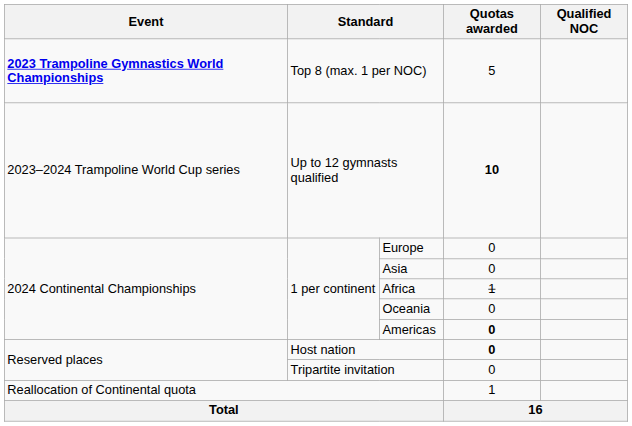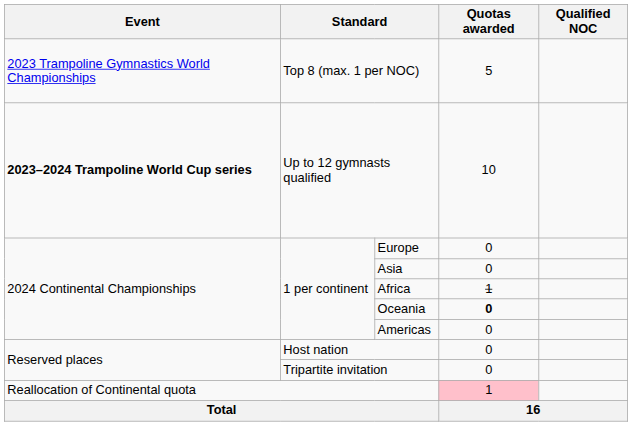(115, 70) bold -> (109, 70) normal
(124, 170) normal -> (130, 170) bold
(492, 170) bold -> (489, 170) normal
(492, 309) normal -> (489, 309) bold
(492, 329) bold -> (489, 329) normal
(492, 349) bold -> (489, 349) normal
(492, 390) no background -> (489, 390) pink background
